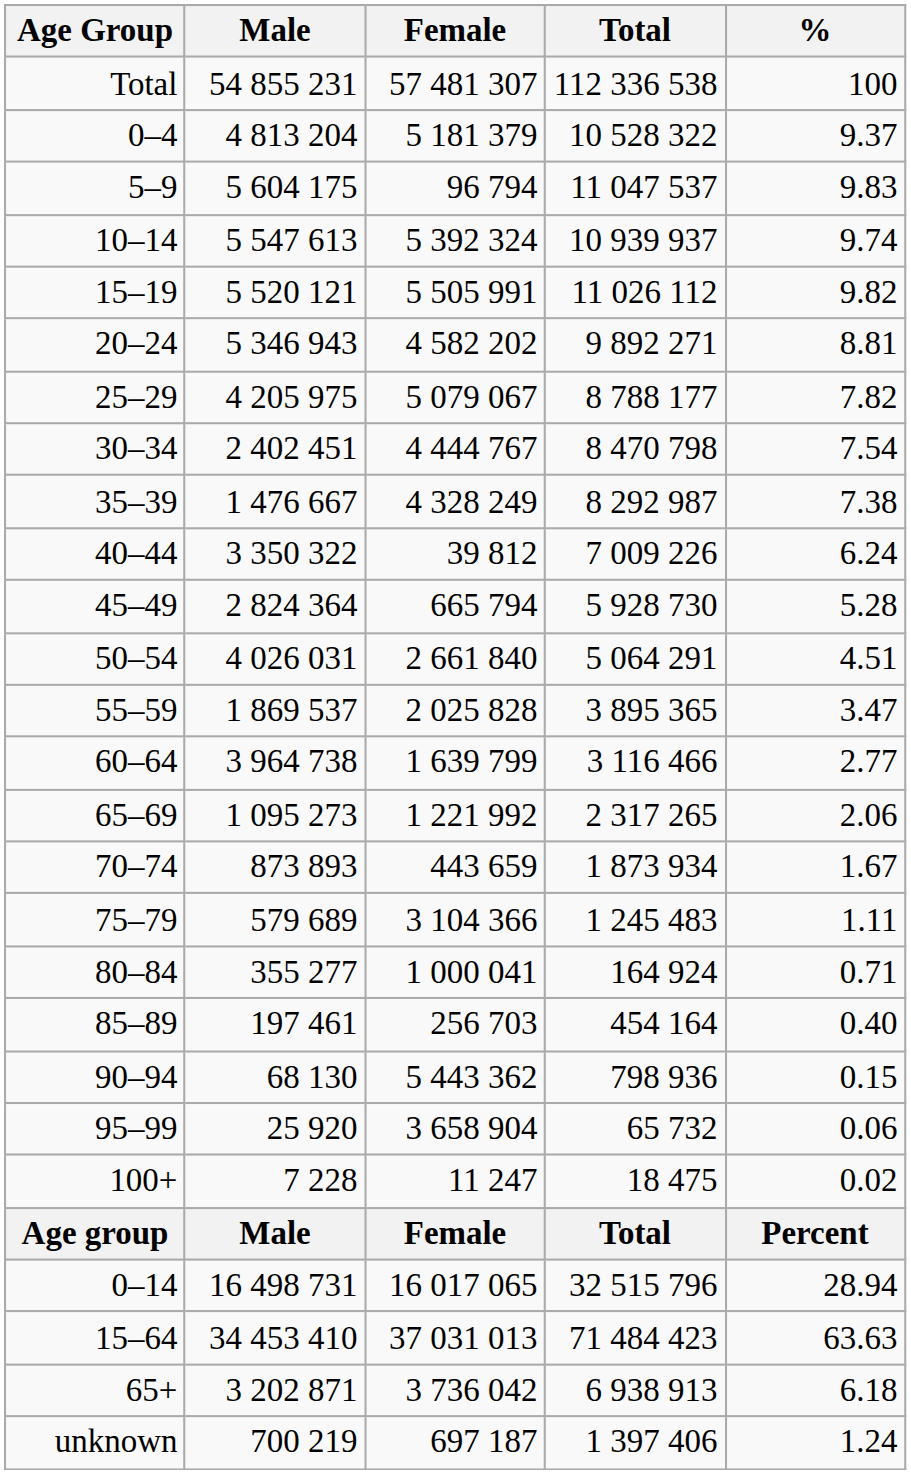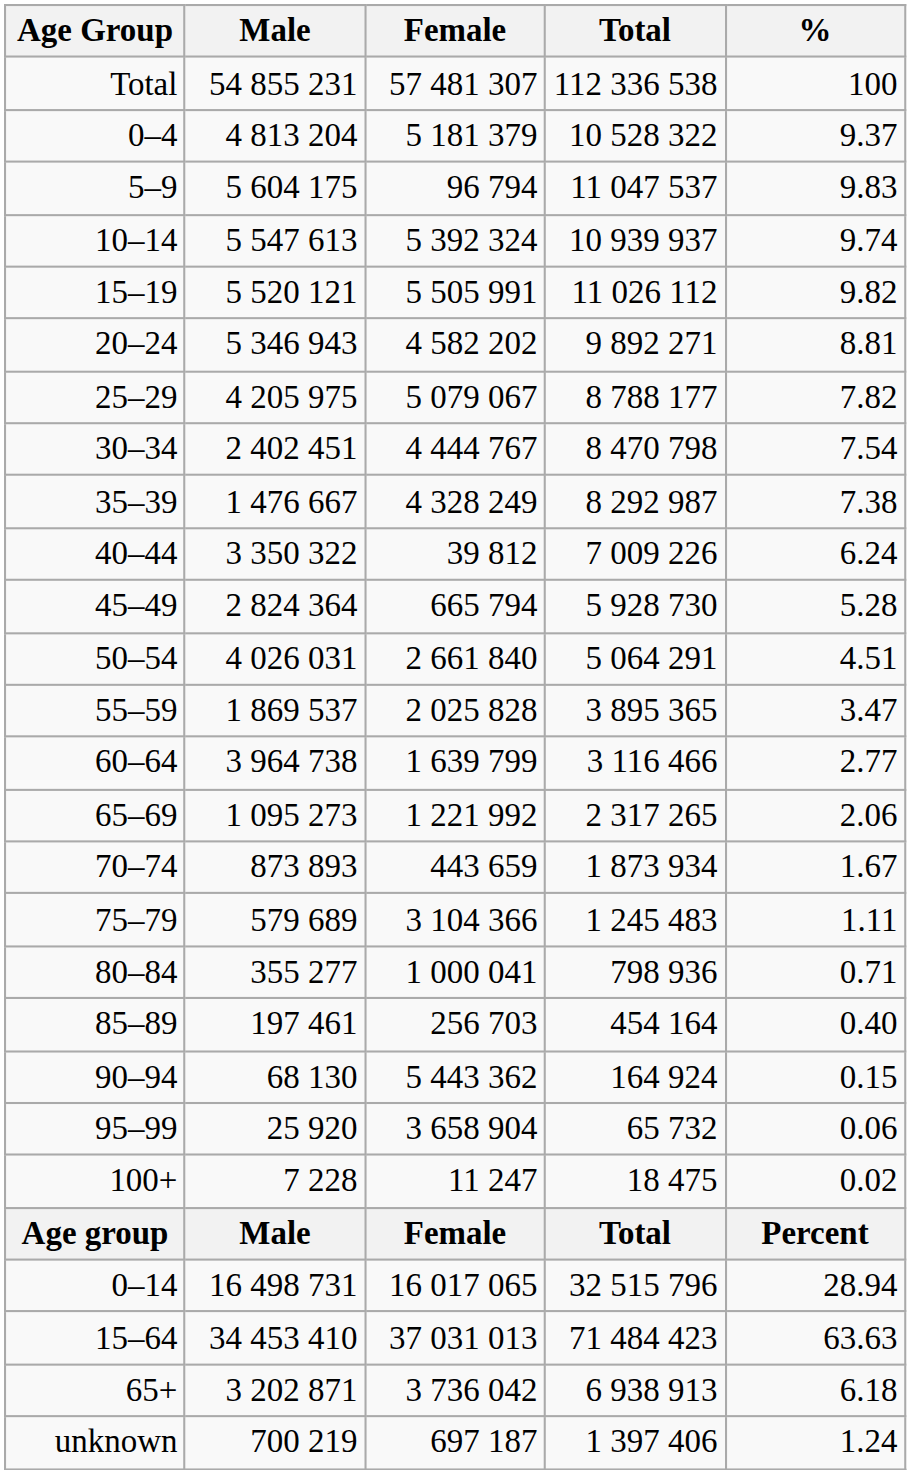(664, 971) 164 924 -> (664, 971) 798 936
(664, 1076) 798 936 -> (664, 1076) 164 924
